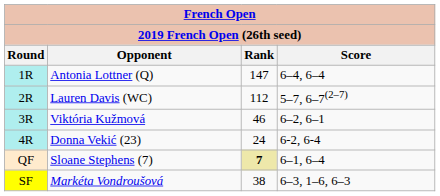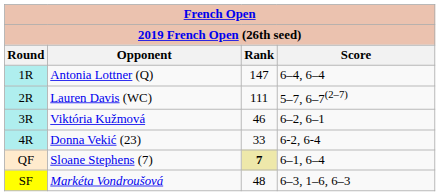(259, 97) 112 -> (259, 97) 111
(259, 139) 24 -> (259, 139) 33
(259, 180) 38 -> (259, 180) 48
